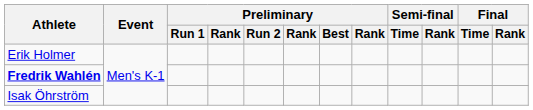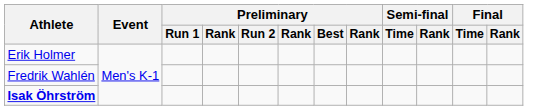(54, 75) bold -> (51, 75) normal
(48, 96) normal -> (51, 96) bold
